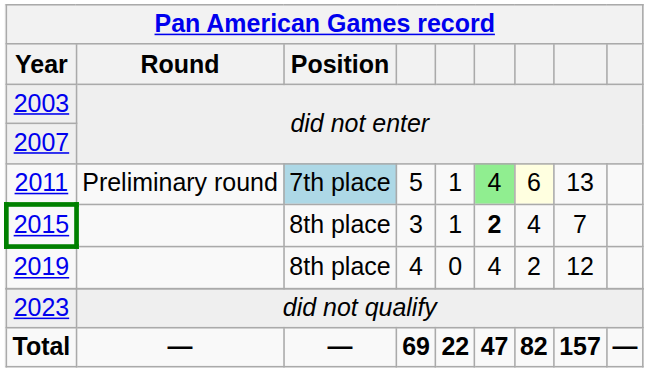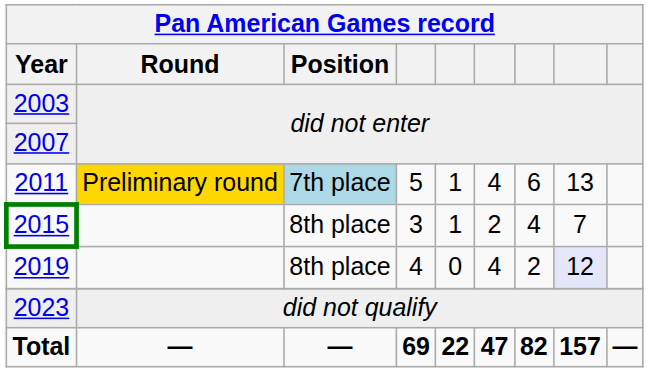(180, 183) no background -> (180, 183) gold background
(495, 183) lightgreen background -> (495, 183) no background
(534, 183) lightyellow background -> (534, 183) no background
(495, 225) bold -> (495, 225) normal
(580, 267) no background -> (580, 267) lavender background
